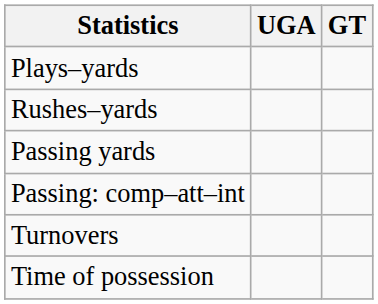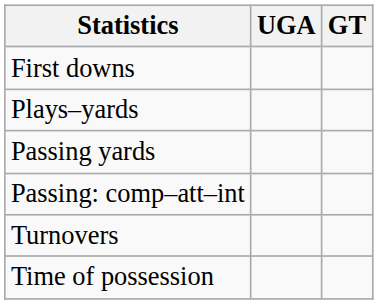+ row: (73, 67)
- row: (84, 109)
